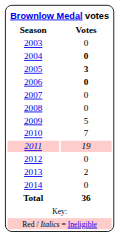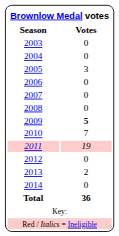(86, 56) bold -> (86, 56) normal
(86, 69) bold -> (86, 69) normal
(86, 82) bold -> (86, 82) normal
(86, 121) normal -> (86, 121) bold
